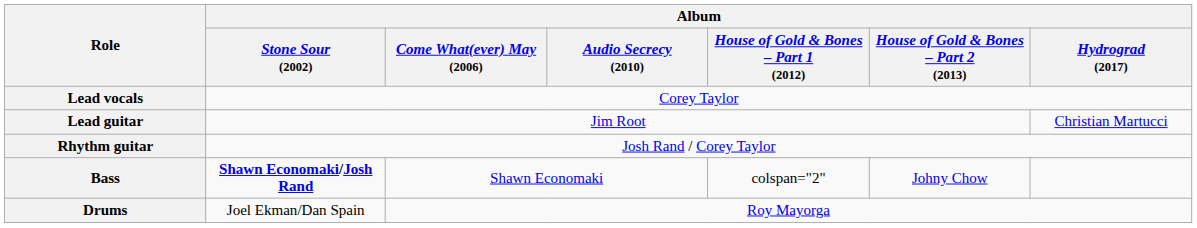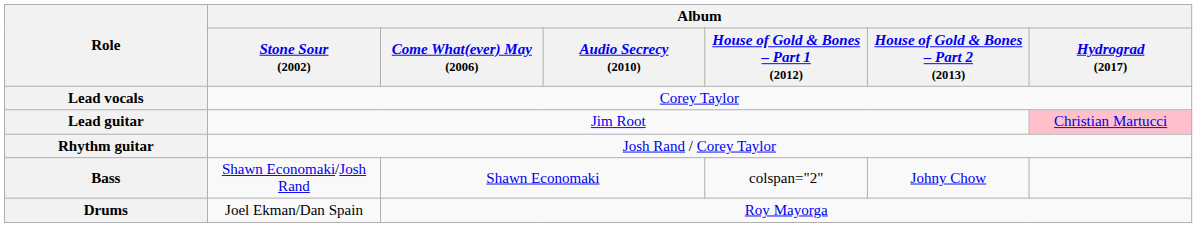(1111, 121) no background -> (1111, 121) pink background
(296, 177) bold -> (294, 177) normal
